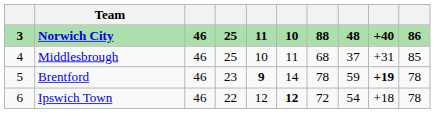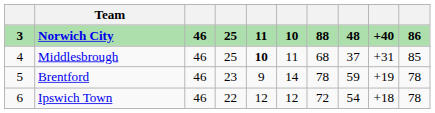(261, 56) normal -> (261, 56) bold
(261, 77) bold -> (261, 77) normal
(384, 77) bold -> (384, 77) normal
(292, 98) bold -> (292, 98) normal
